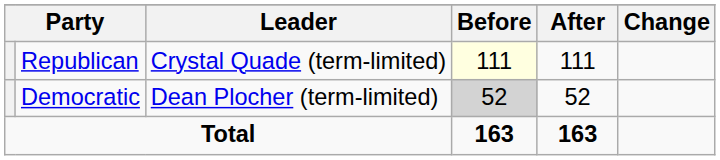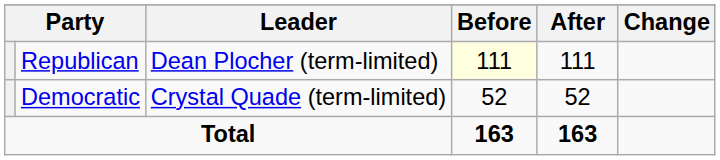(298, 60) Crystal Quade (term-limited) -> (295, 60) Dean Plocher (term-limited)
(295, 97) Dean Plocher (term-limited) -> (298, 97) Crystal Quade (term-limited)
(494, 97) lightgrey background -> (494, 97) no background
